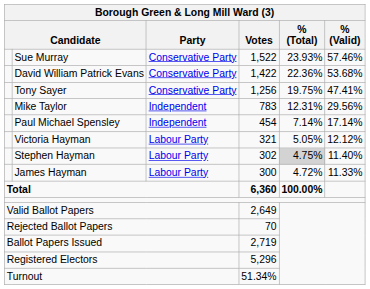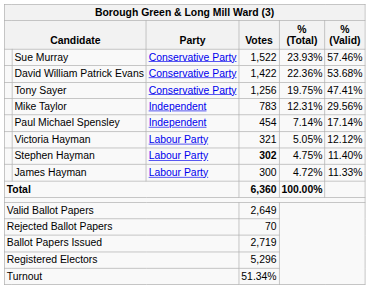(268, 156) normal -> (268, 156) bold
(308, 156) lightgrey background -> (308, 156) no background
